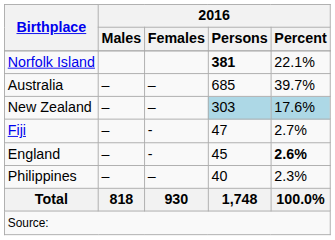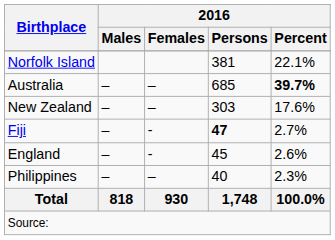(223, 61) bold -> (223, 61) normal
(295, 84) normal -> (295, 84) bold
(223, 107) lightblue background -> (223, 107) no background
(295, 107) lightblue background -> (295, 107) no background
(219, 130) normal -> (219, 130) bold
(291, 153) bold -> (291, 153) normal
